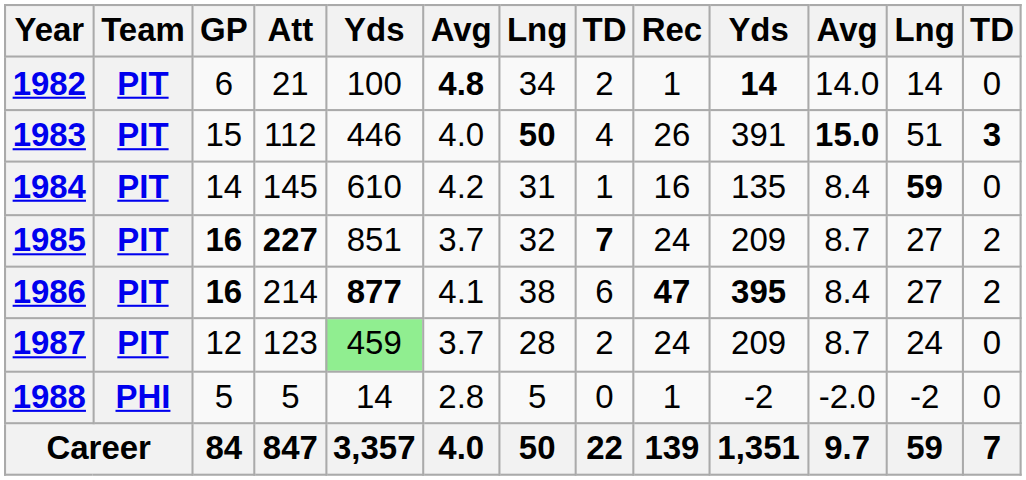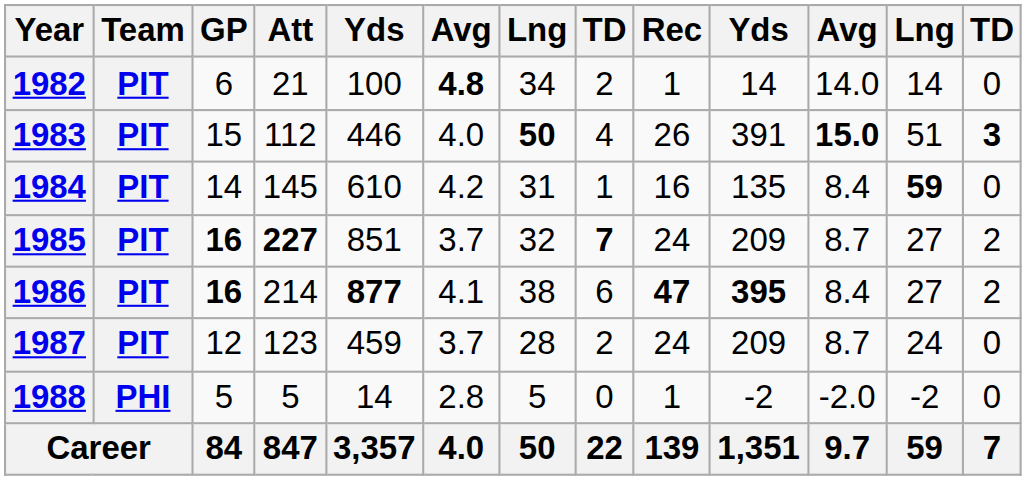(759, 82) bold -> (759, 82) normal
(374, 344) lightgreen background -> (374, 344) no background
